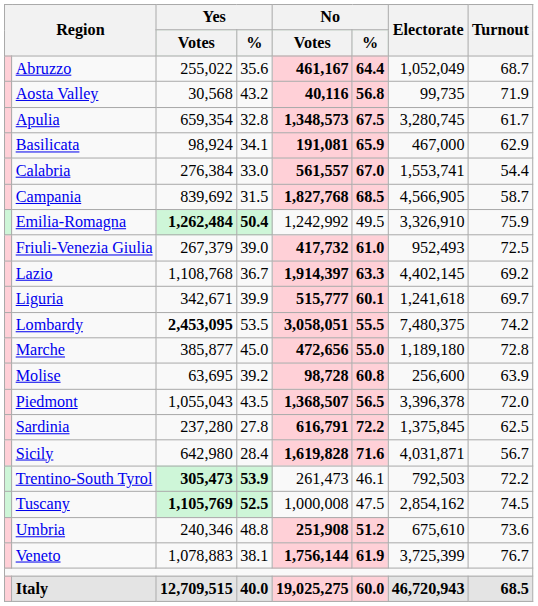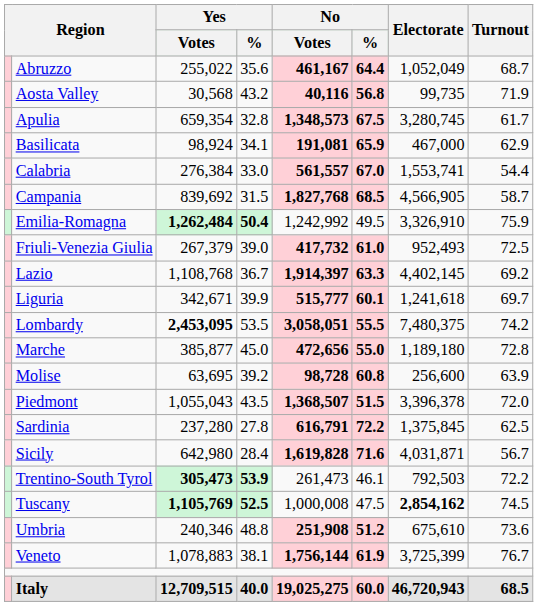(370, 401) 56.5 -> (370, 401) 51.5
(432, 504) normal -> (432, 504) bold
